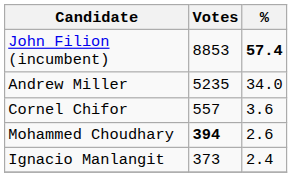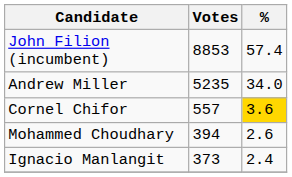(264, 51) bold -> (264, 51) normal
(260, 110) no background -> (260, 110) gold background
(206, 135) bold -> (206, 135) normal
